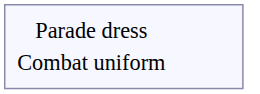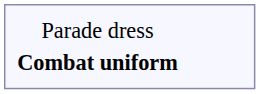(91, 62) normal -> (98, 62) bold
